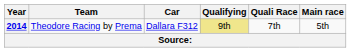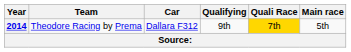(224, 26) khaki background -> (224, 26) no background
(274, 26) no background -> (274, 26) gold background
